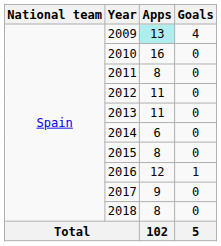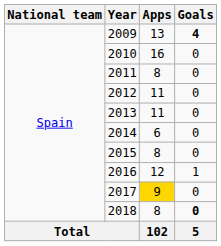(157, 34) paleturquoise background -> (157, 34) no background
(196, 34) normal -> (196, 34) bold
(157, 192) no background -> (157, 192) gold background
(196, 211) normal -> (196, 211) bold
